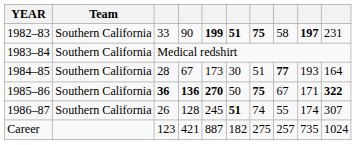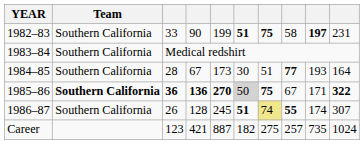(214, 33) bold -> (222, 33) normal
(103, 91) normal -> (108, 91) bold
(235, 91) no background -> (243, 91) lightgrey background
(259, 110) no background -> (267, 110) khaki background
(283, 110) normal -> (291, 110) bold
